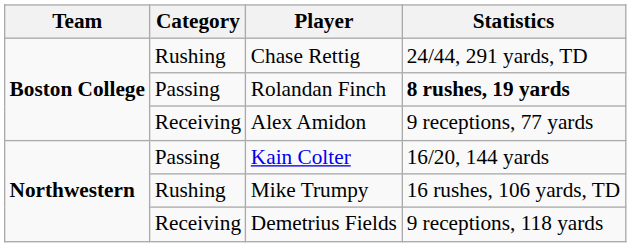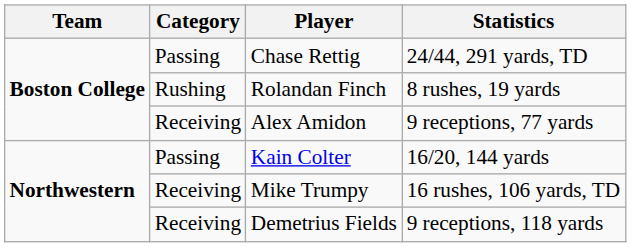(190, 55) Rushing -> (187, 55) Passing
(187, 89) Passing -> (190, 89) Rushing
(488, 89) bold -> (483, 89) normal
(190, 190) Rushing -> (198, 190) Receiving
